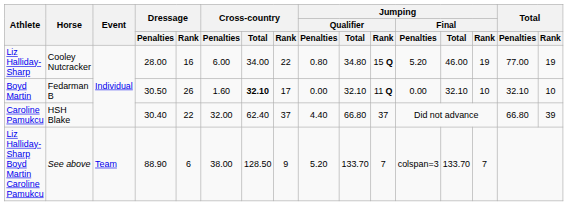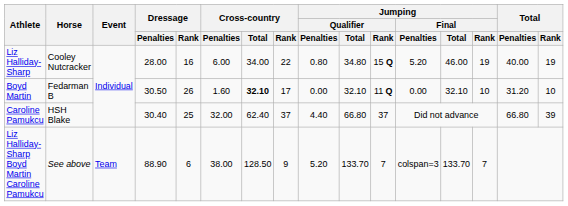(517, 62) 77.00 -> (517, 62) 40.00
(517, 91) 32.10 -> (517, 91) 31.20
(188, 115) 22 -> (188, 115) 25
